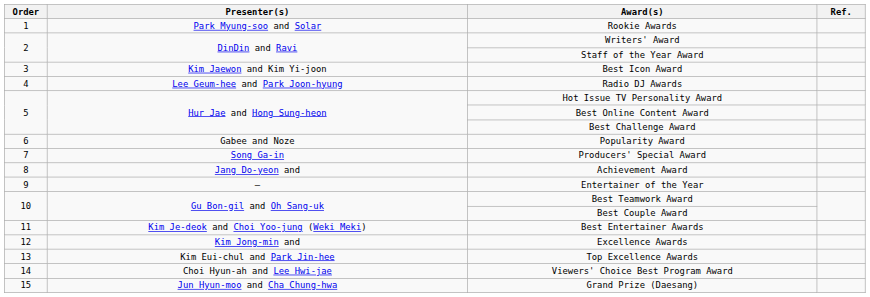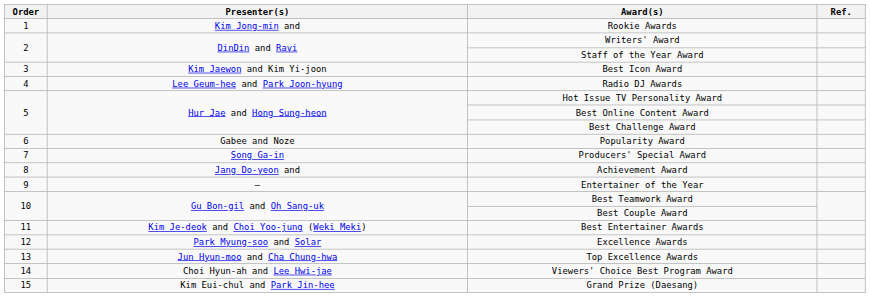(257, 26) Park Myung-soo and Solar -> (257, 26) Kim Jong-min and
(257, 242) Kim Jong-min and -> (257, 242) Park Myung-soo and Solar
(257, 256) Kim Eui-chul and Park Jin-hee -> (257, 256) Jun Hyun-moo and Cha Chung-hwa
(257, 285) Jun Hyun-moo and Cha Chung-hwa -> (257, 285) Kim Eui-chul and Park Jin-hee
